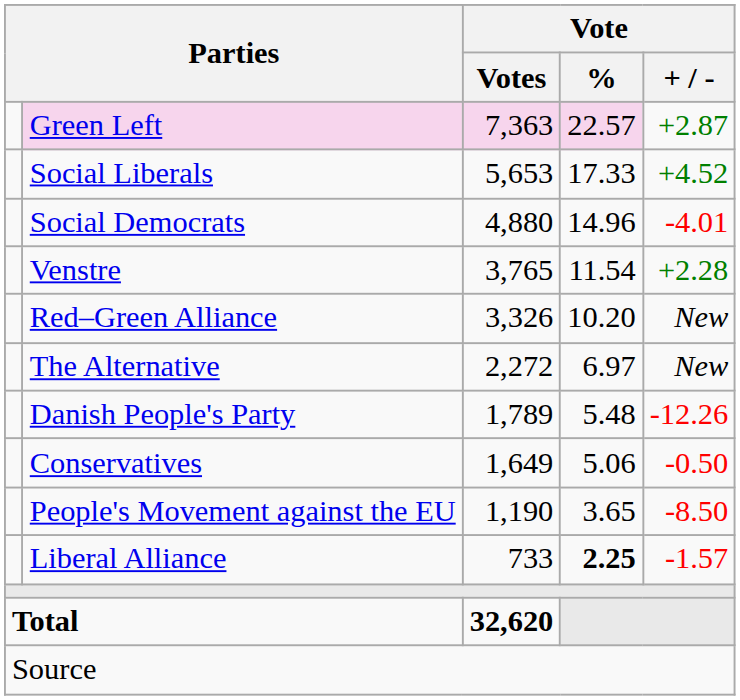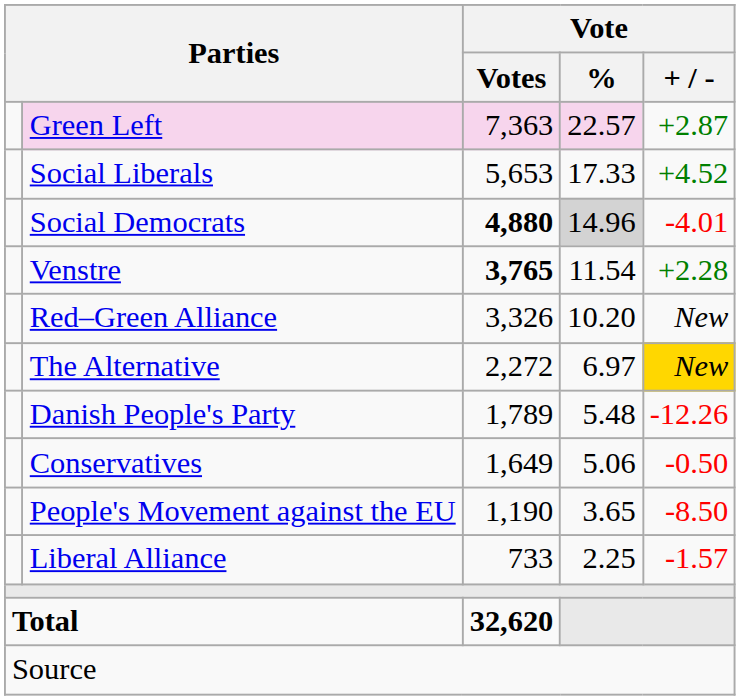(519, 221) normal -> (519, 221) bold
(602, 221) no background -> (602, 221) lightgrey background
(519, 269) normal -> (519, 269) bold
(701, 366) no background -> (701, 366) gold background
(609, 558) bold -> (609, 558) normal
